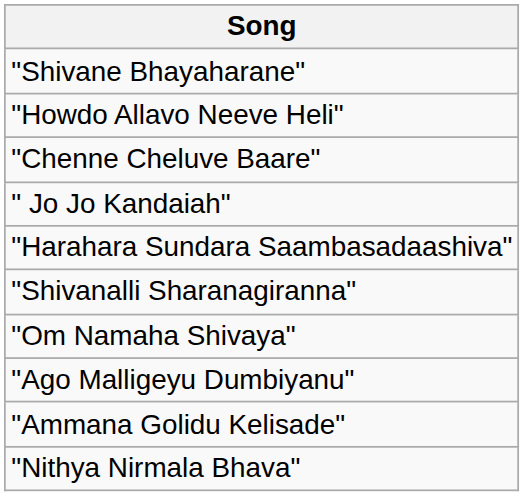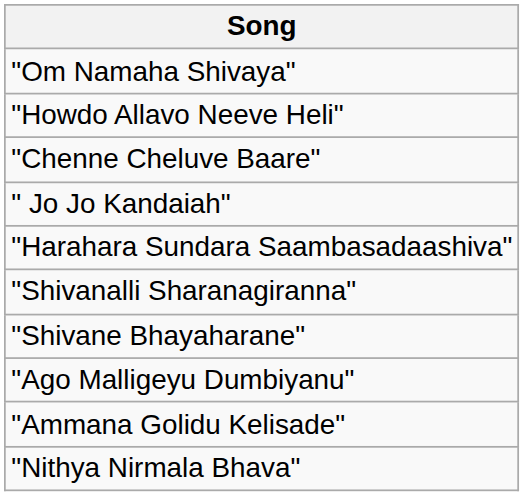(158, 70) "Shivane Bhayaharane" -> (153, 70) "Om Namaha Shivaya"
(153, 335) "Om Namaha Shivaya" -> (158, 335) "Shivane Bhayaharane"
